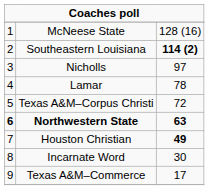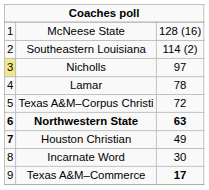(180, 49) bold -> (180, 49) normal
(10, 67) no background -> (10, 67) khaki background
(10, 139) normal -> (10, 139) bold
(180, 139) bold -> (180, 139) normal
(180, 175) normal -> (180, 175) bold
